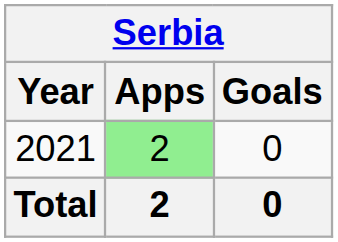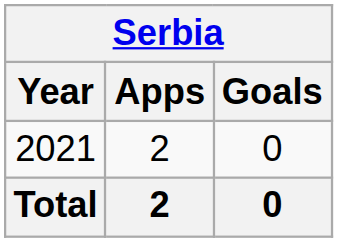(160, 148) lightgreen background -> (160, 148) no background
